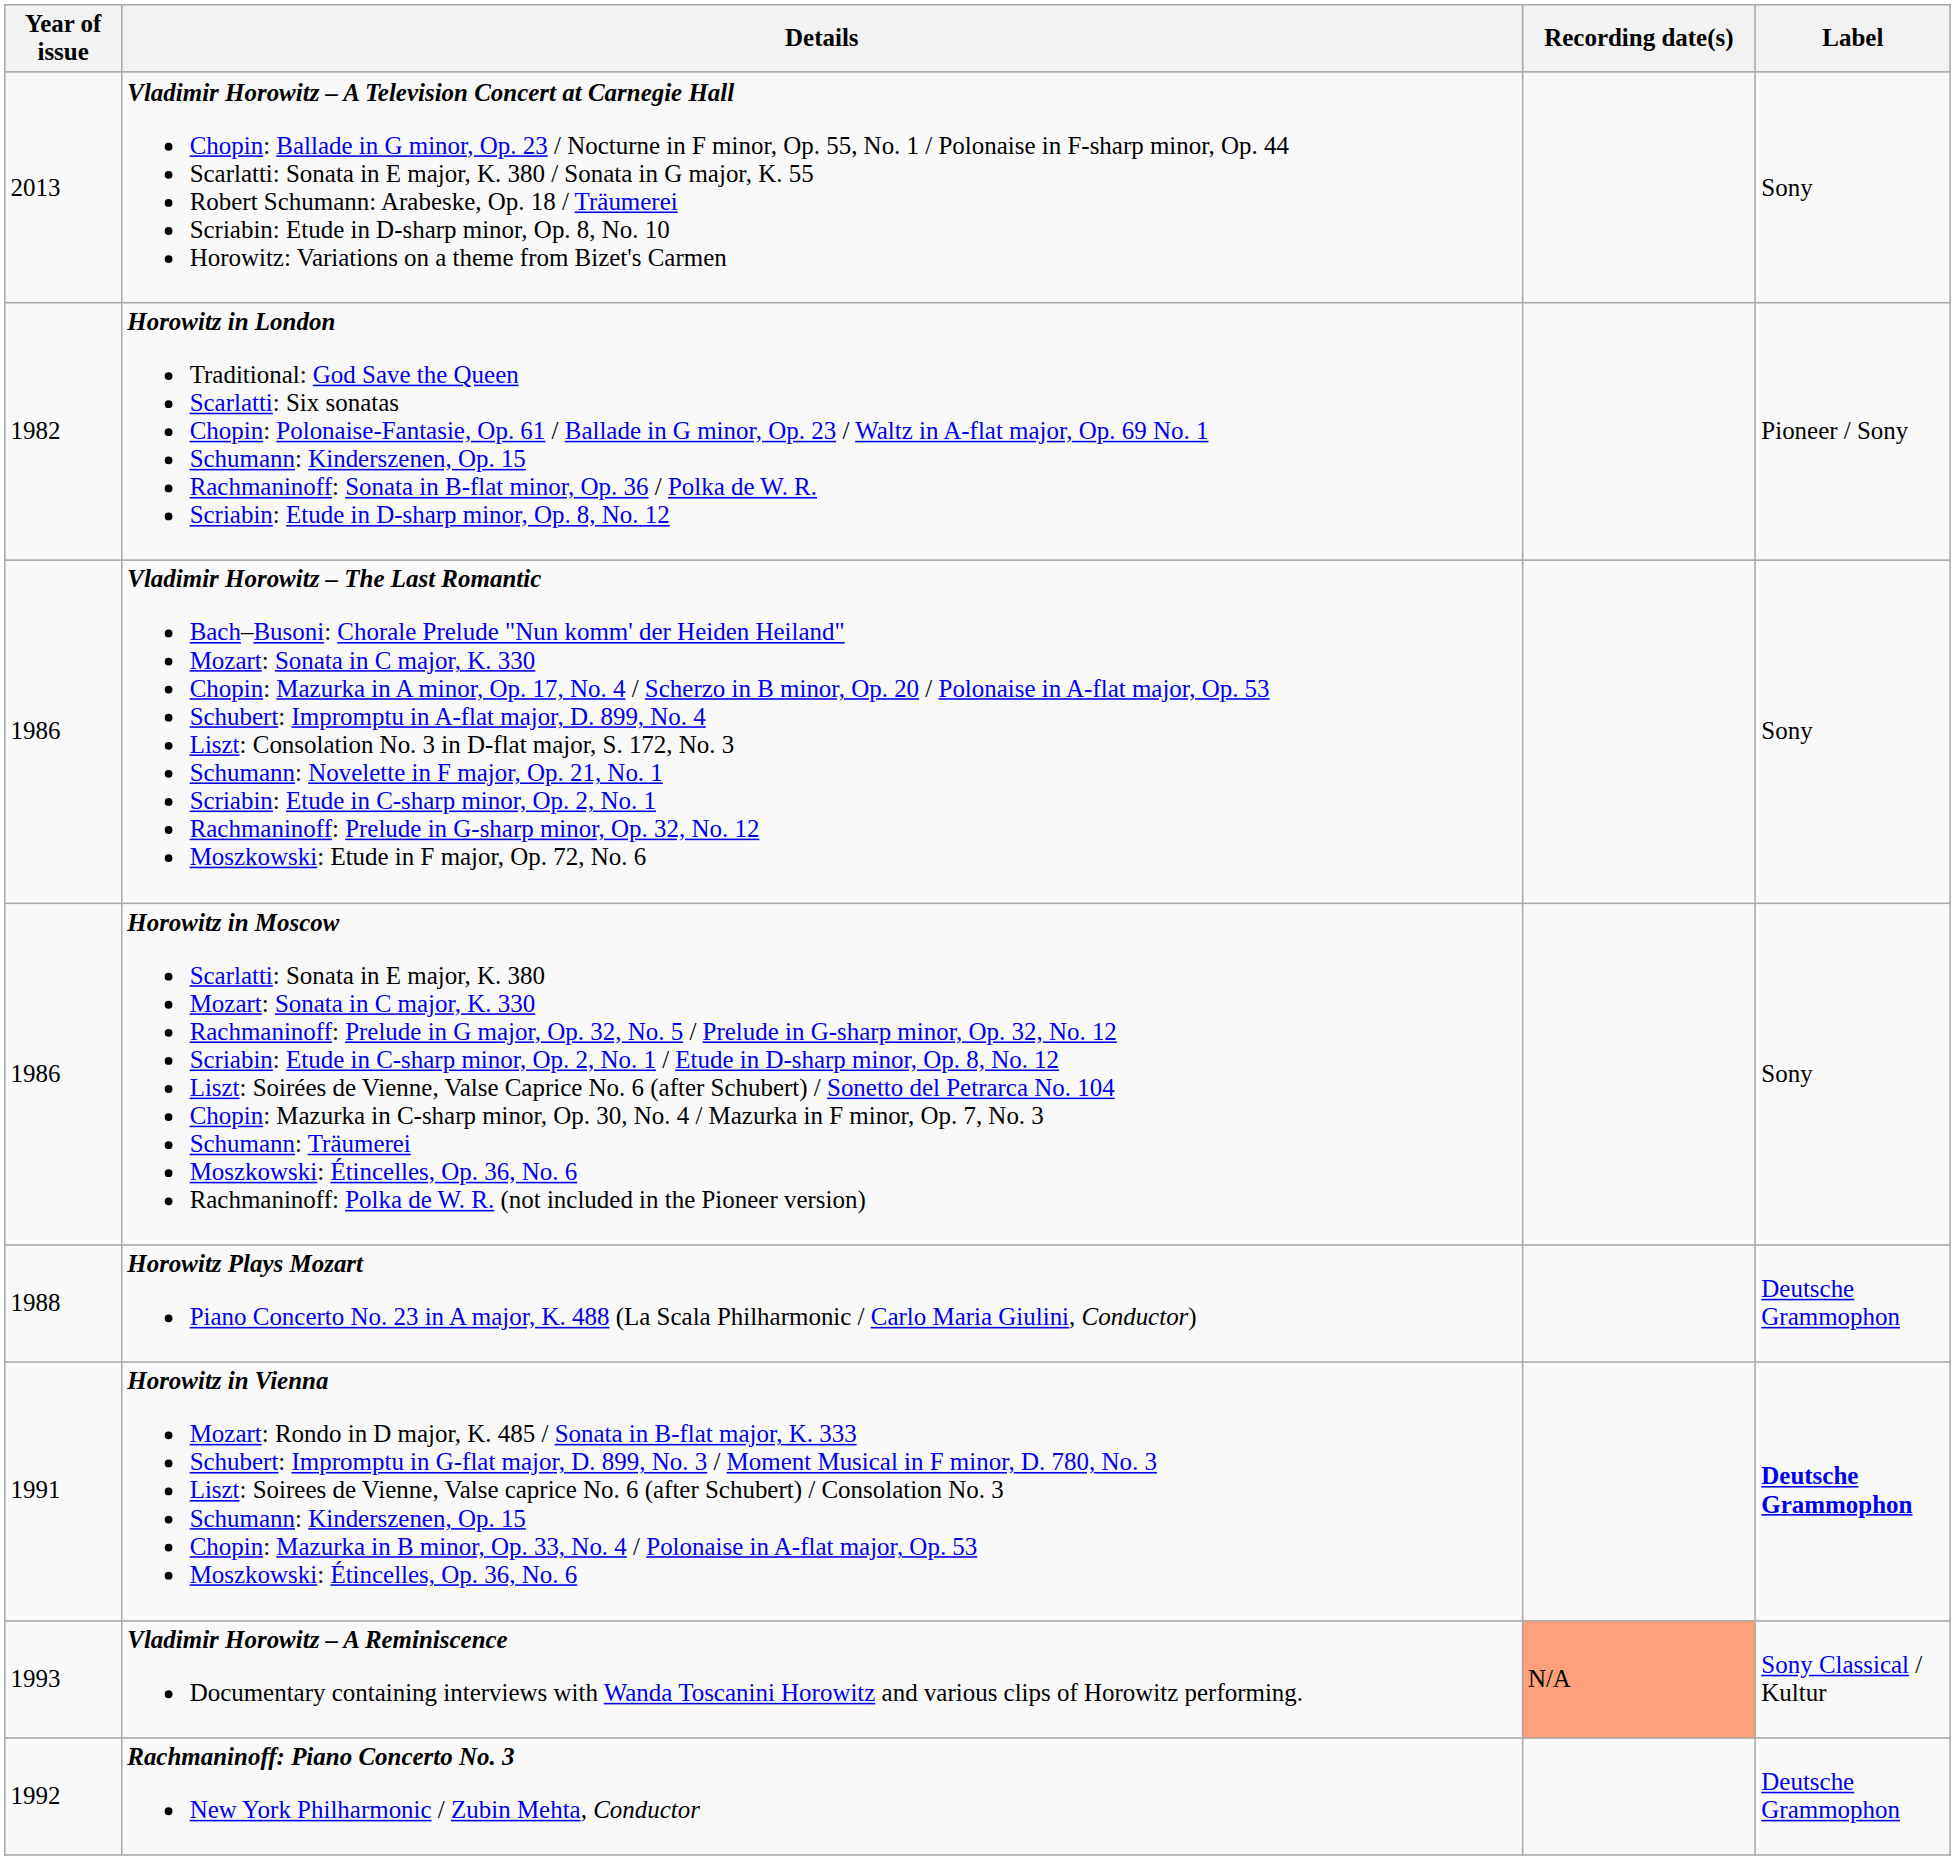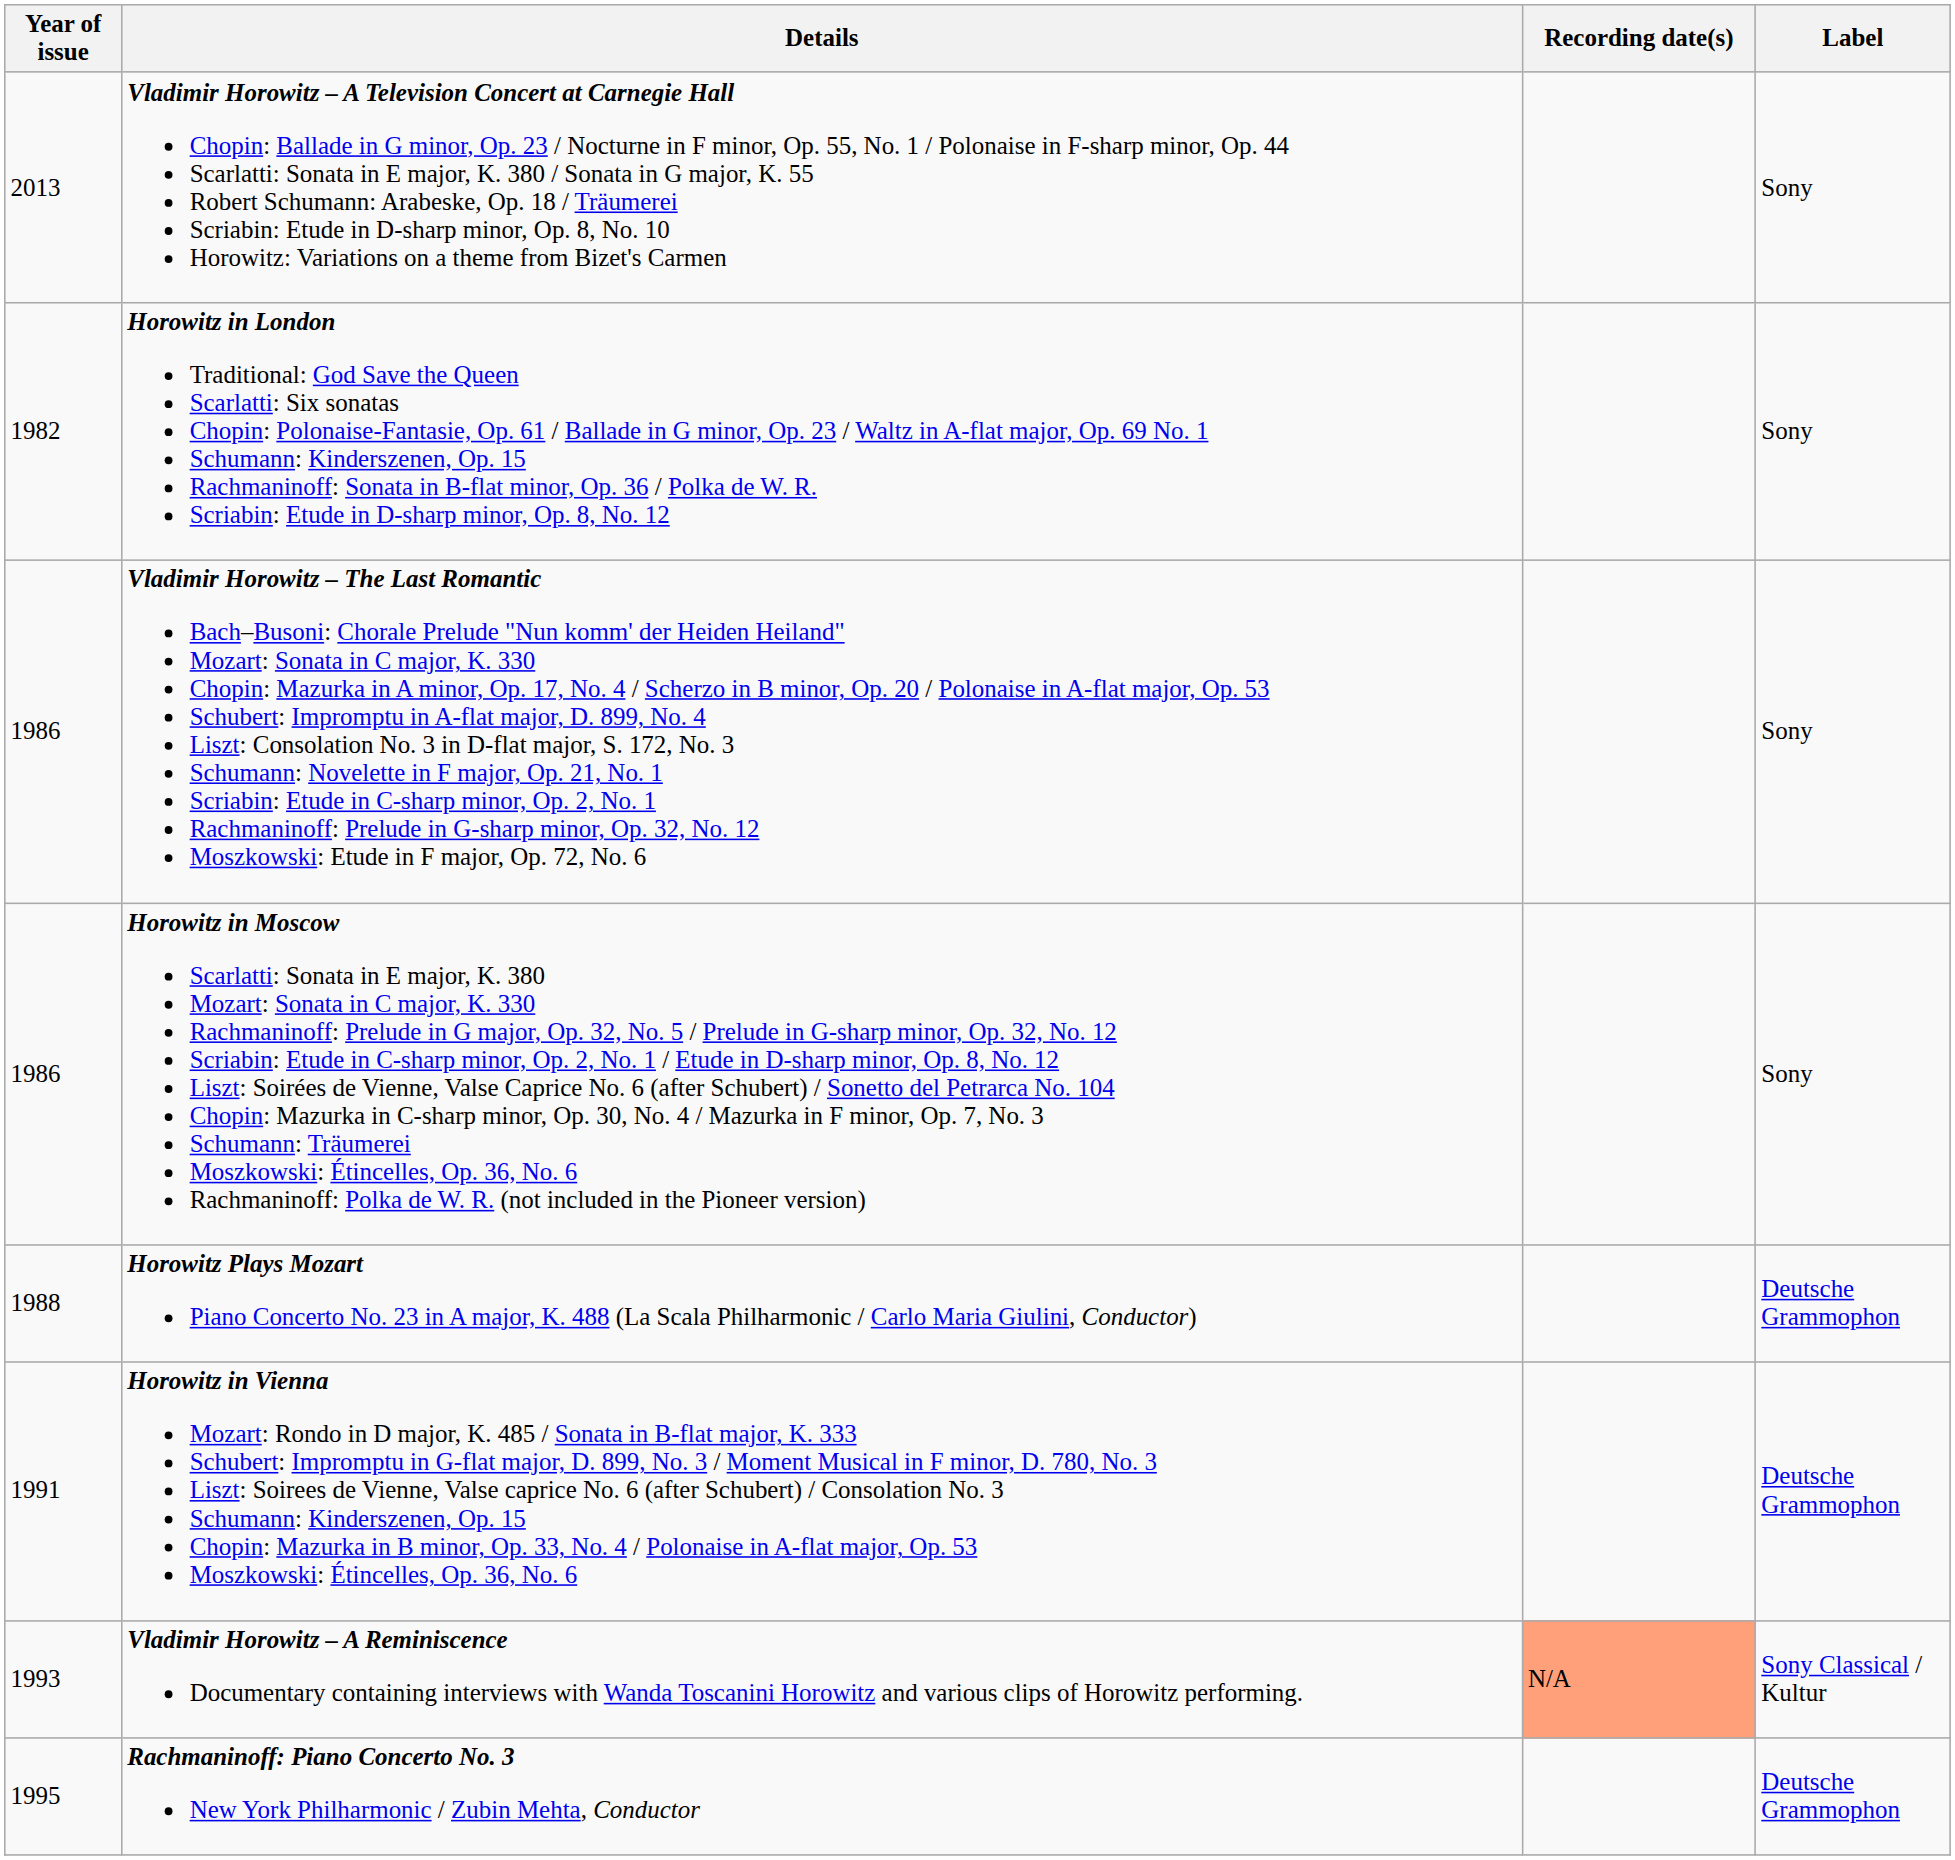(1835, 431) Pioneer / Sony -> (1787, 431) Sony
(1837, 1491) bold -> (1831, 1491) normal
(35, 1796) 1992 -> (35, 1796) 1995
